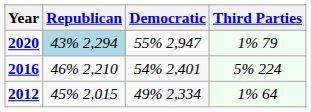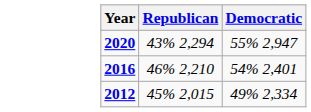- column: (258, 17)
(84, 43) lightblue background -> (180, 43) no background
